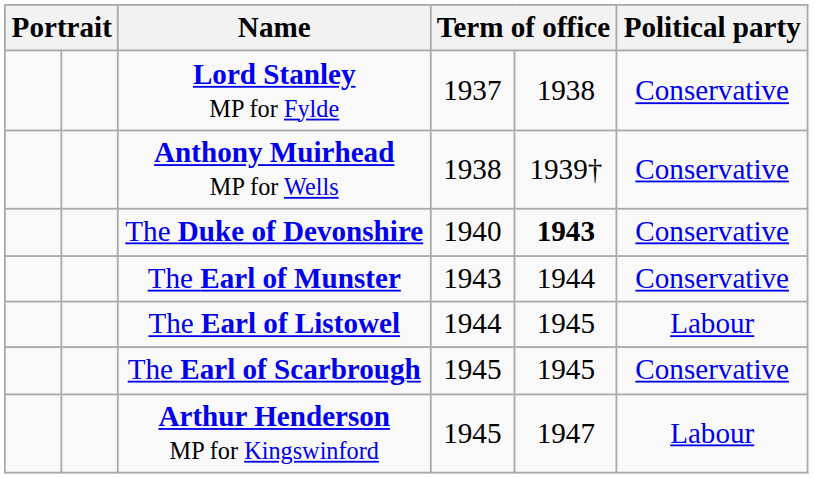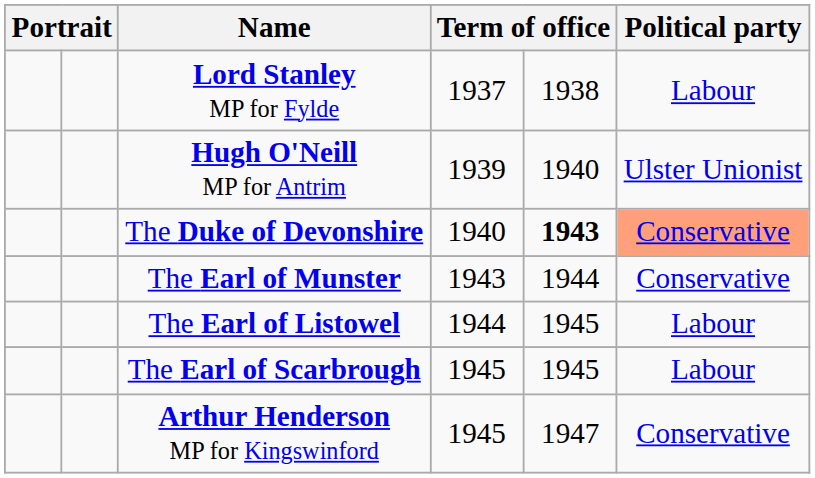(712, 90) Conservative -> (713, 90) Labour
- row: (274, 169)
+ row: (274, 169)
(712, 231) no background -> (713, 231) lightsalmon background
(712, 370) Conservative -> (713, 370) Labour
(712, 432) Labour -> (713, 432) Conservative
